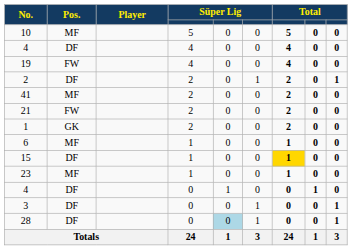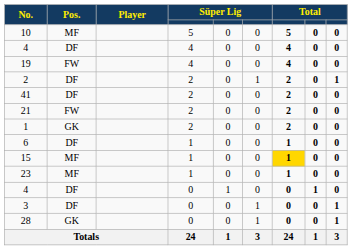(72, 95) MF -> (72, 95) DF
(72, 142) MF -> (72, 142) DF
(72, 158) DF -> (72, 158) MF
(72, 221) DF -> (72, 221) GK
(228, 221) lightblue background -> (228, 221) no background
